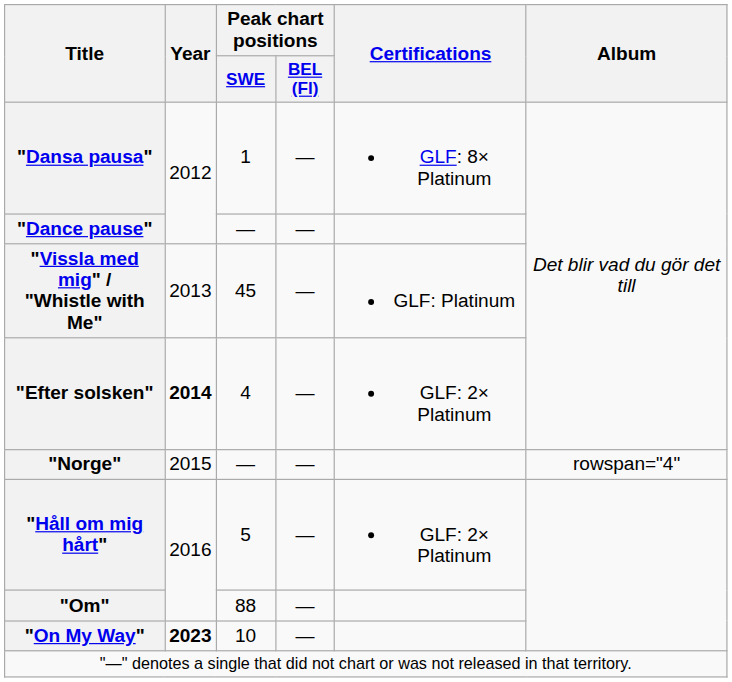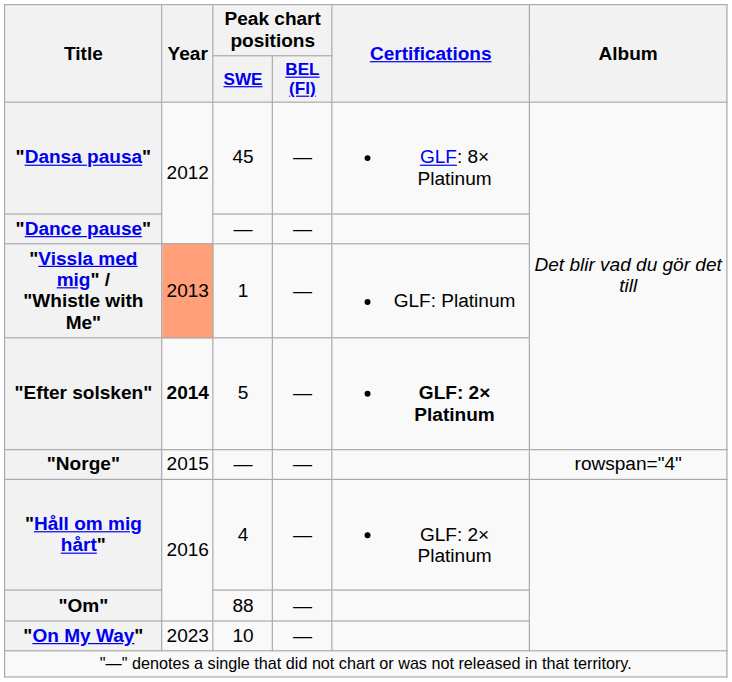(246, 157) 1 -> (243, 157) 45
(190, 290) no background -> (188, 290) lightsalmon background
(246, 290) 45 -> (243, 290) 1
(246, 393) 4 -> (243, 393) 5
(431, 404) normal -> (431, 404) bold
(246, 534) 5 -> (243, 534) 4
(190, 635) bold -> (188, 635) normal
